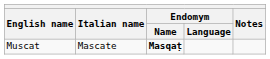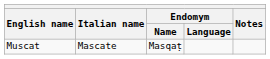(165, 46) bold -> (165, 46) normal
